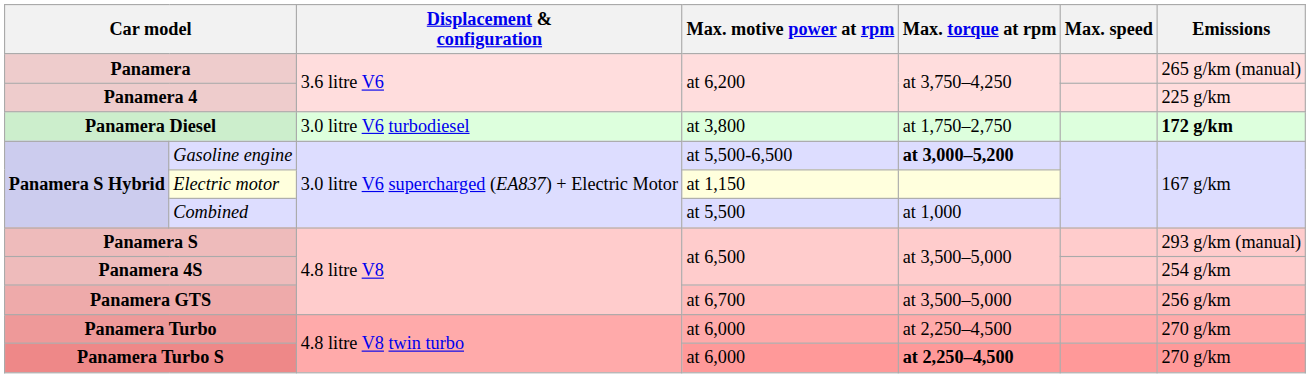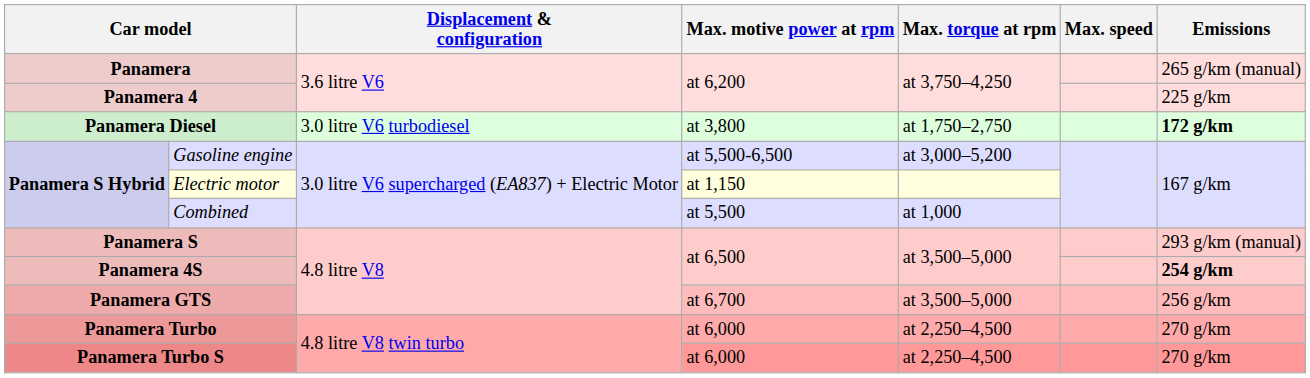(958, 155) bold -> (957, 155) normal
(1196, 270) normal -> (1197, 270) bold
(958, 357) bold -> (957, 357) normal
